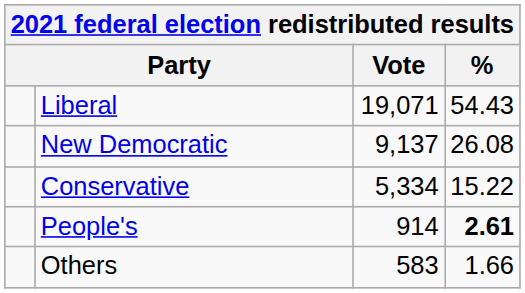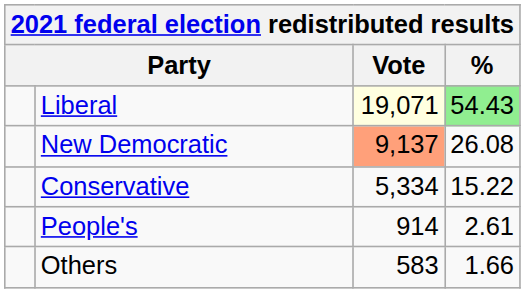(400, 105) no background -> (400, 105) lightyellow background
(482, 105) no background -> (482, 105) lightgreen background
(407, 145) no background -> (407, 145) lightsalmon background
(489, 226) bold -> (489, 226) normal
